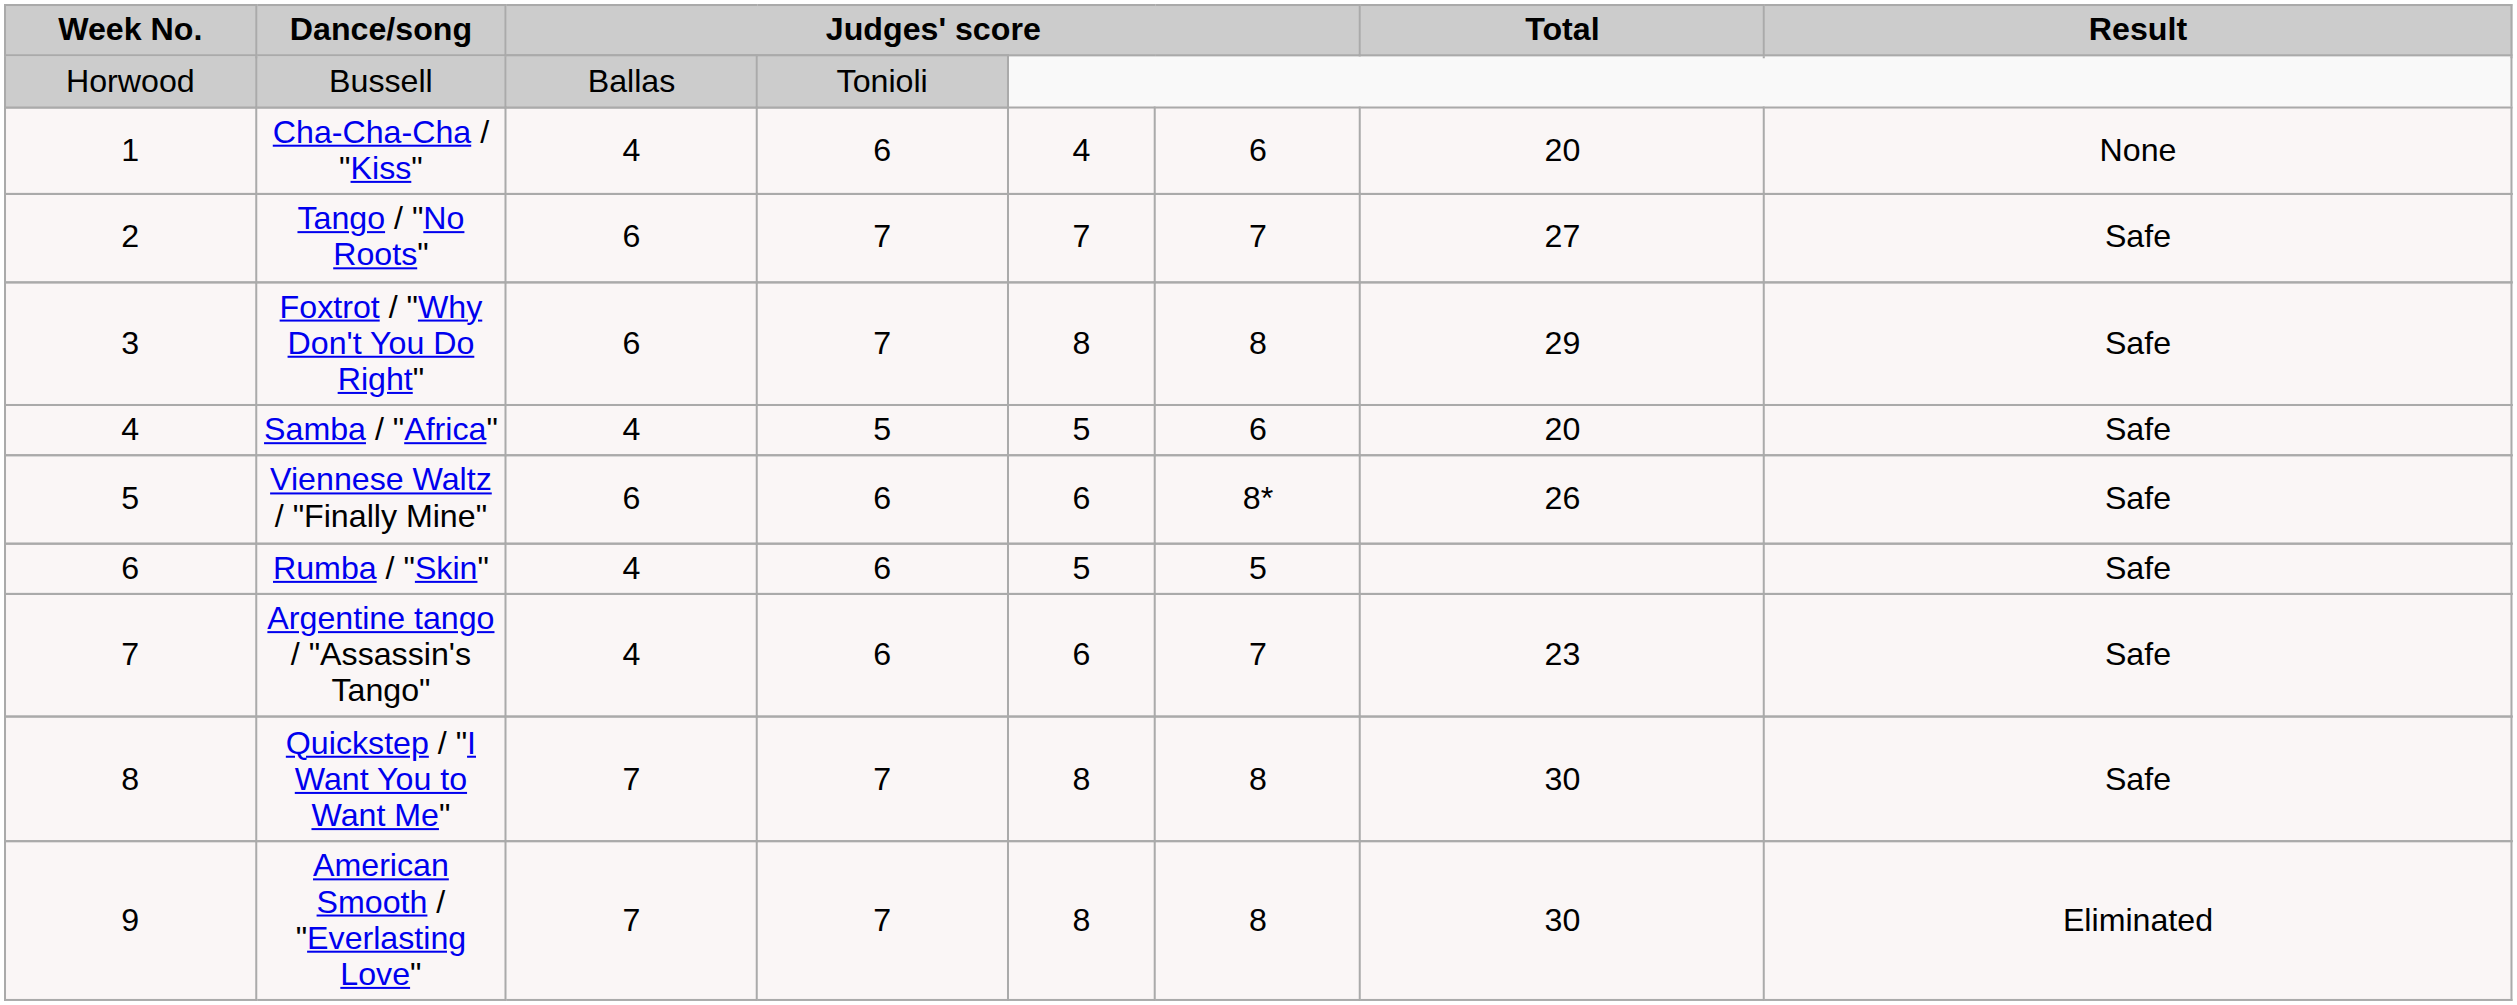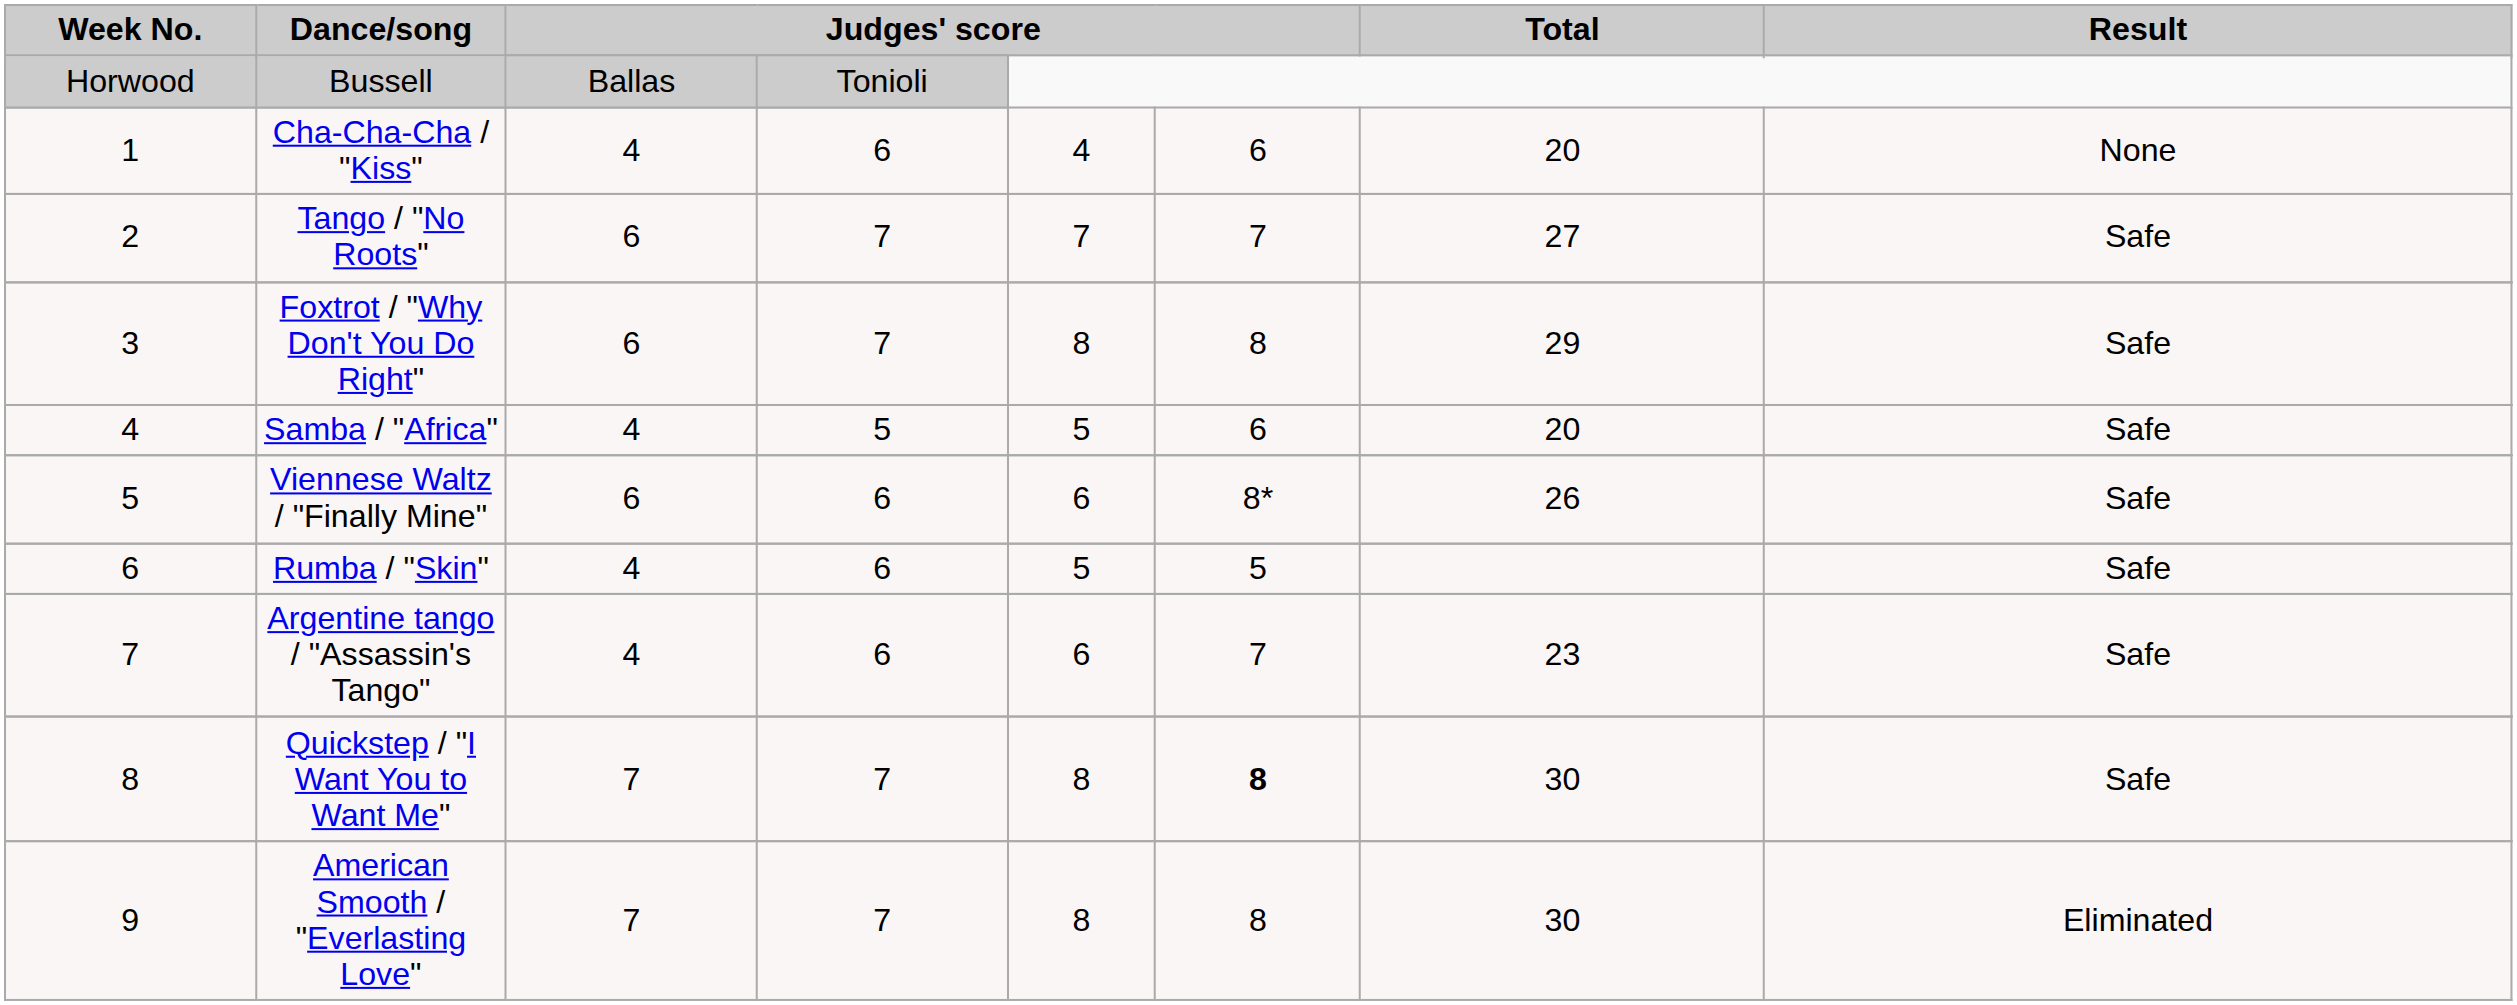(1258, 778) normal -> (1258, 778) bold
